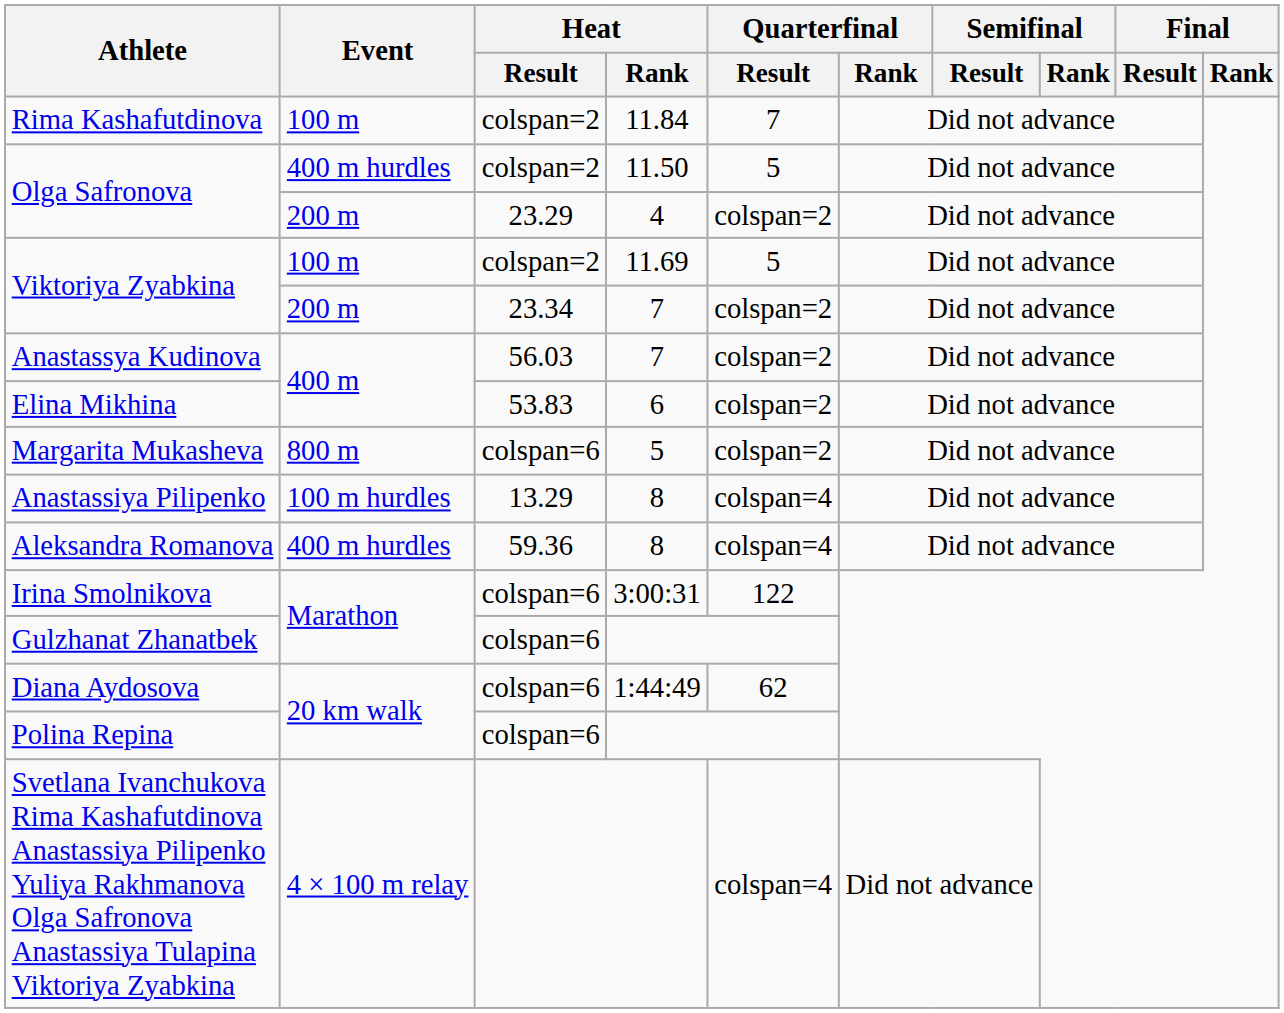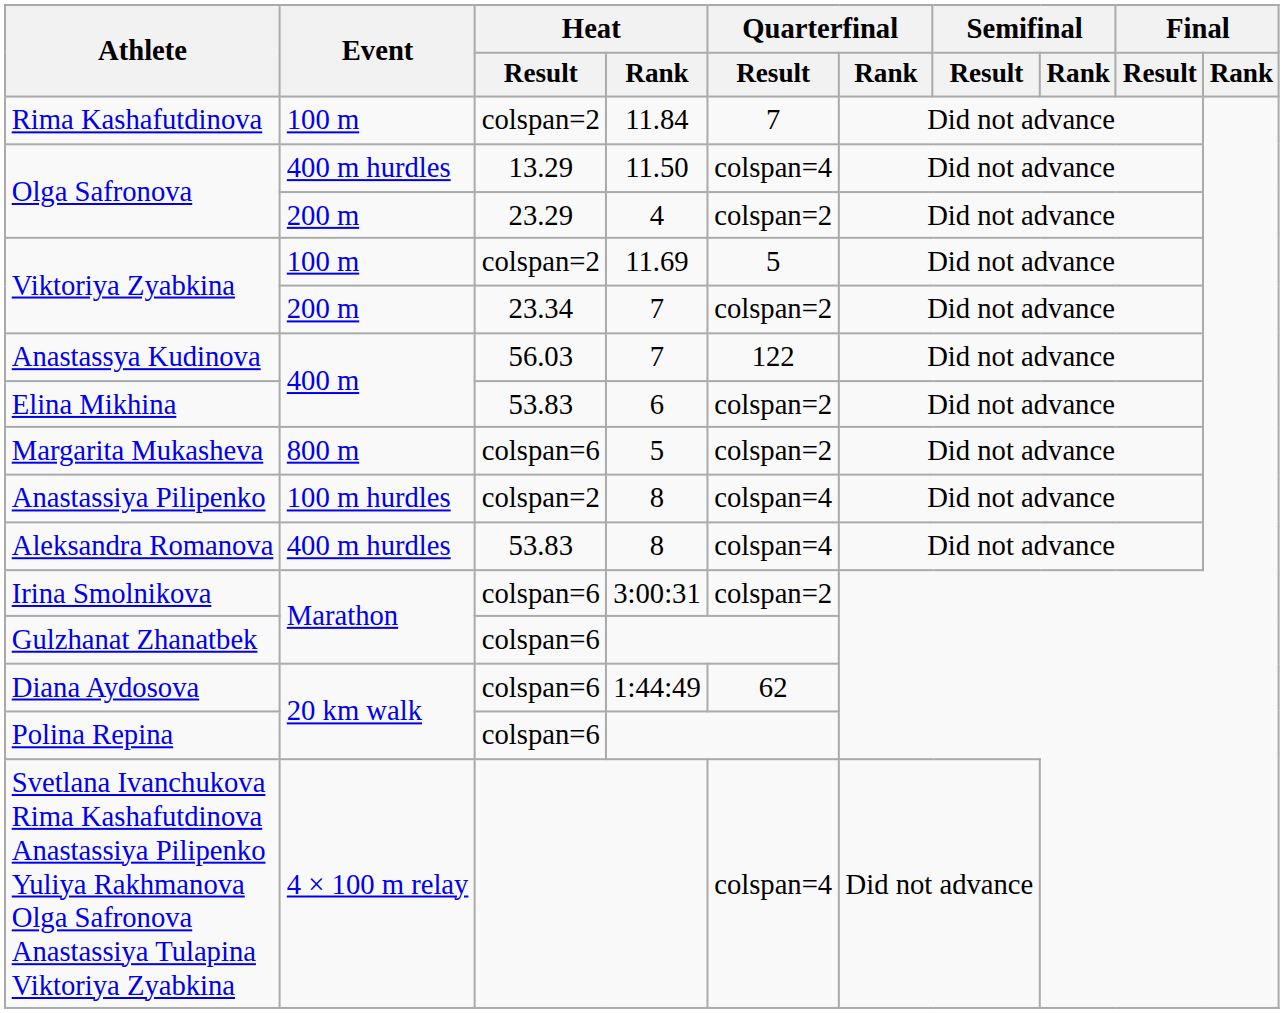(541, 167) colspan=2 -> (541, 167) 13.29
(773, 167) 5 -> (773, 167) colspan=4
(773, 356) colspan=2 -> (773, 356) 122
(541, 498) 13.29 -> (541, 498) colspan=2
(541, 545) 59.36 -> (541, 545) 53.83
(773, 593) 122 -> (773, 593) colspan=2
